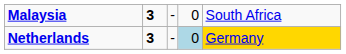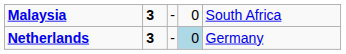(234, 37) gold background -> (234, 37) no background
